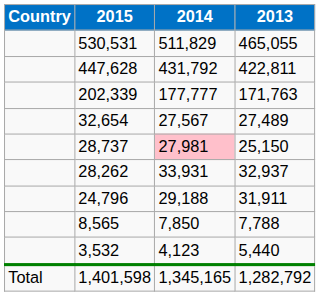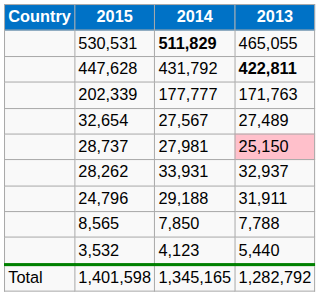(187, 43) normal -> (188, 43) bold
(268, 69) normal -> (268, 69) bold
(183, 146) pink background -> (183, 146) no background
(264, 146) no background -> (264, 146) pink background
